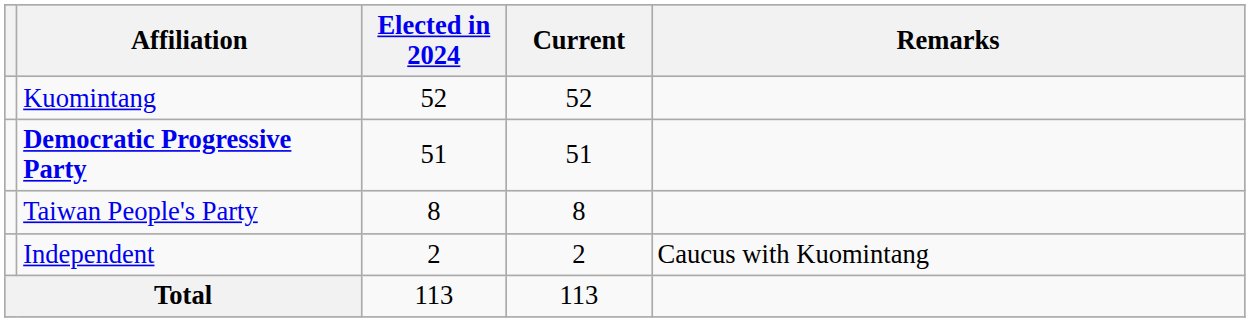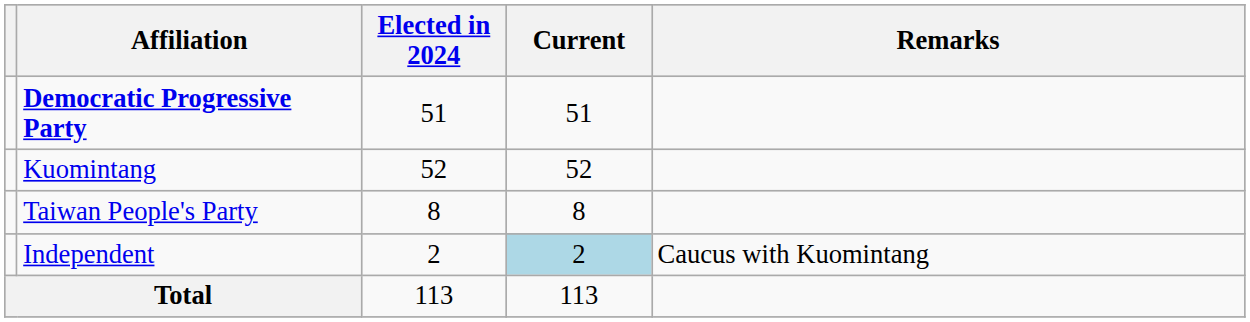rows swapped: (90, 97) <-> (157, 154)
(579, 253) no background -> (579, 253) lightblue background
